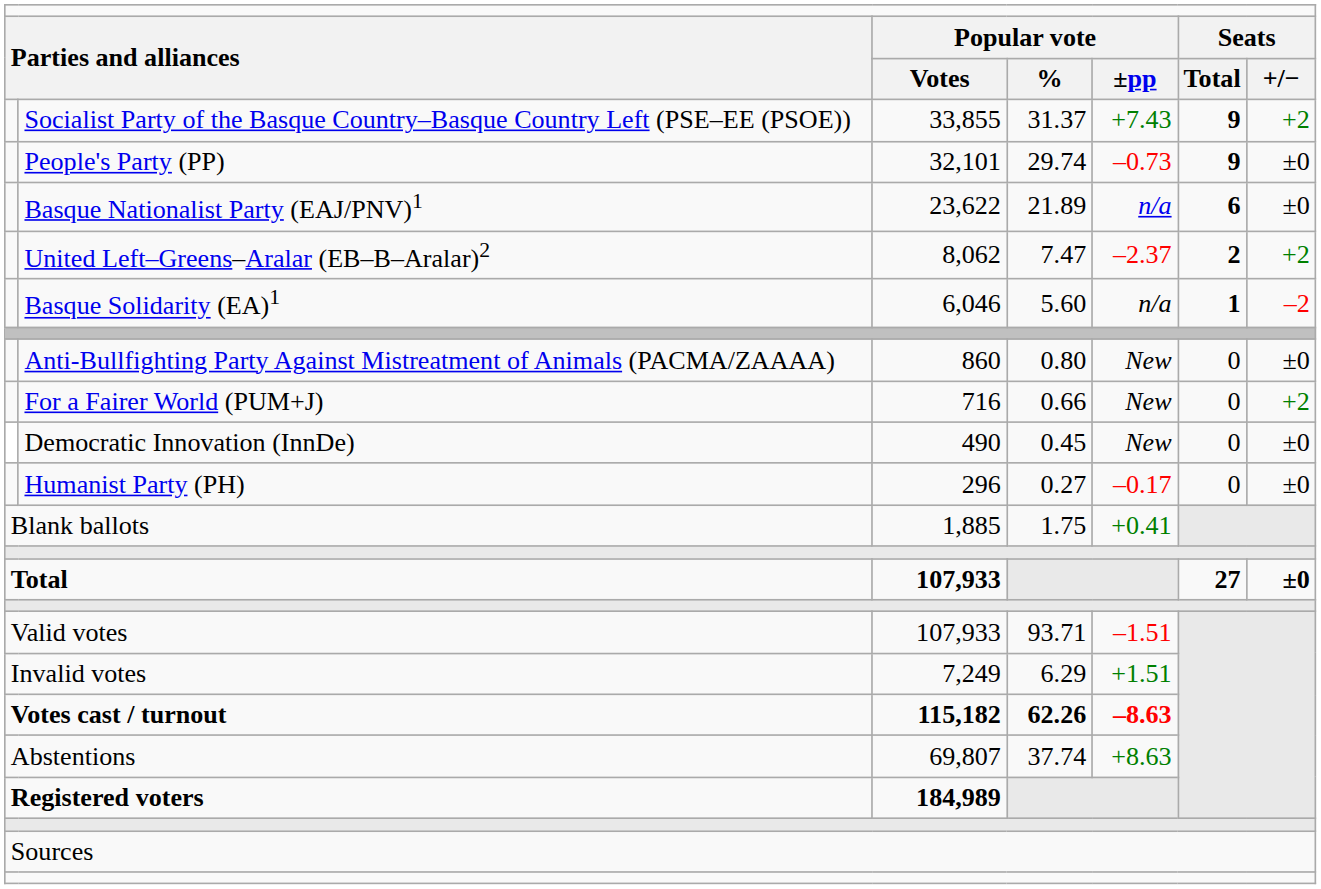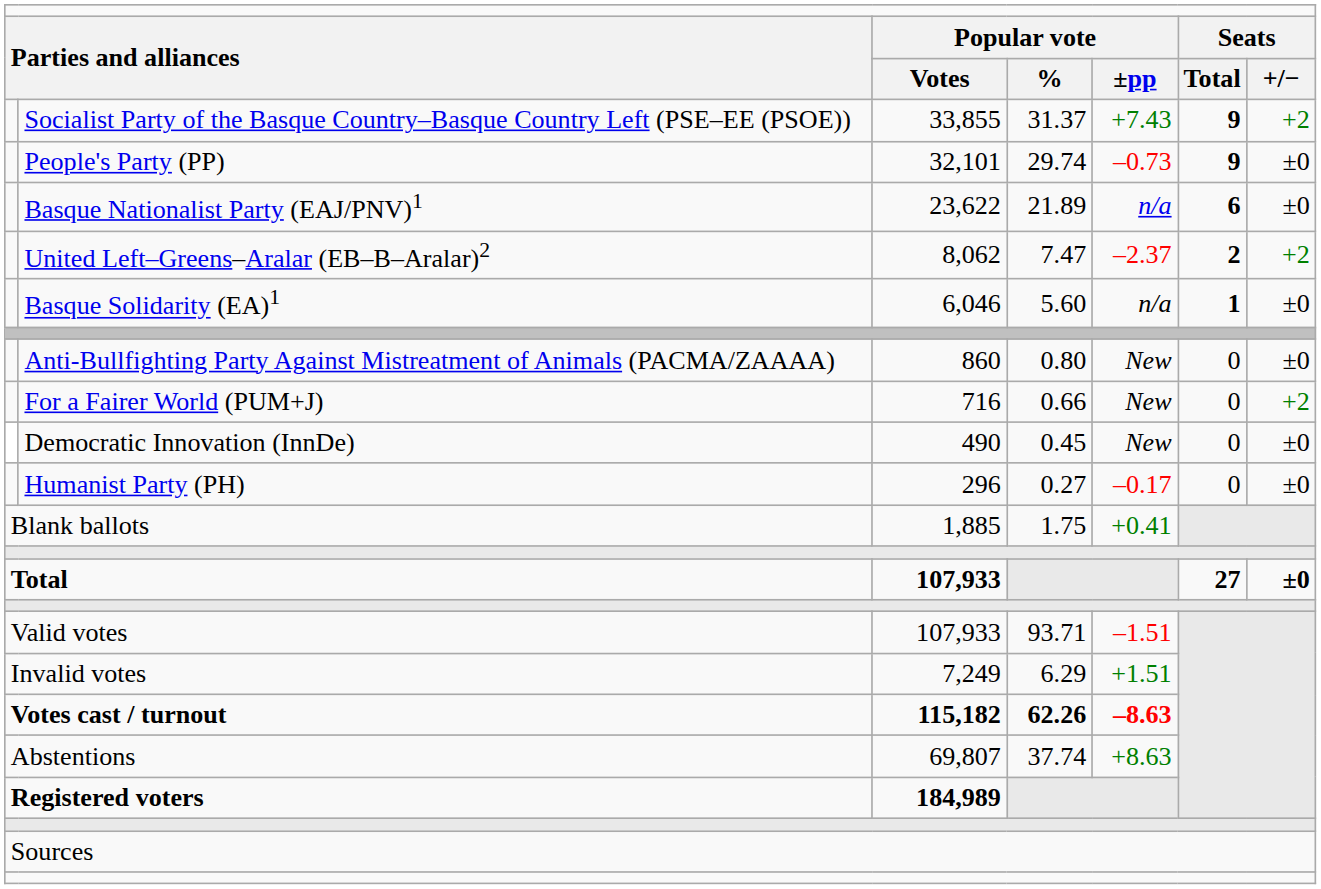(1297, 302) –2 -> (1296, 302) ±0
